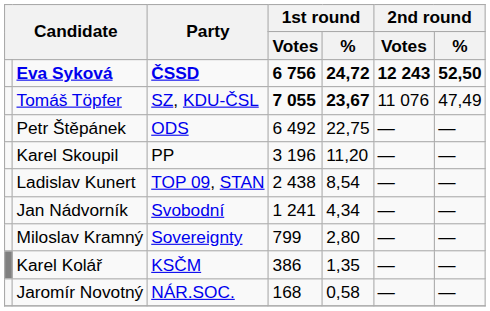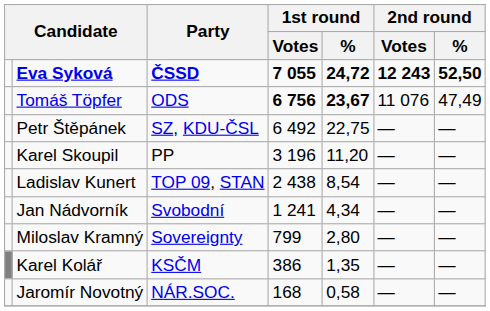(294, 73) 6 756 -> (294, 73) 7 055
(205, 100) SZ, KDU-ČSL -> (170, 100) ODS
(294, 100) 7 055 -> (294, 100) 6 756
(170, 127) ODS -> (205, 127) SZ, KDU-ČSL
